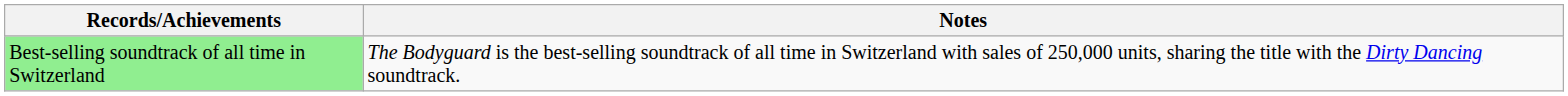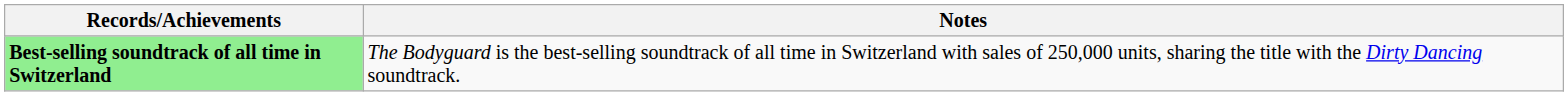(157, 63) normal -> (165, 63) bold
